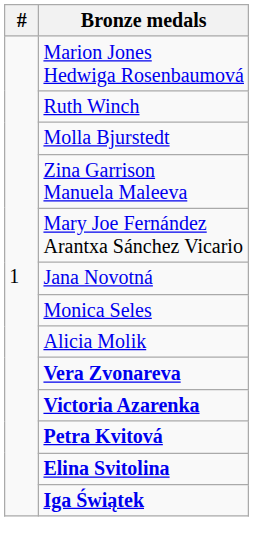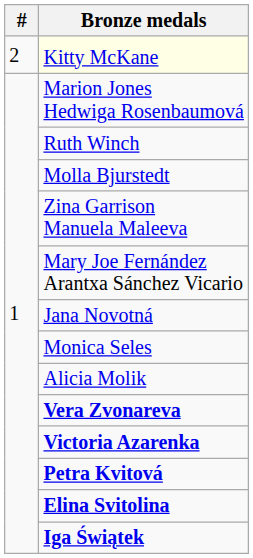+ row: (101, 57)
